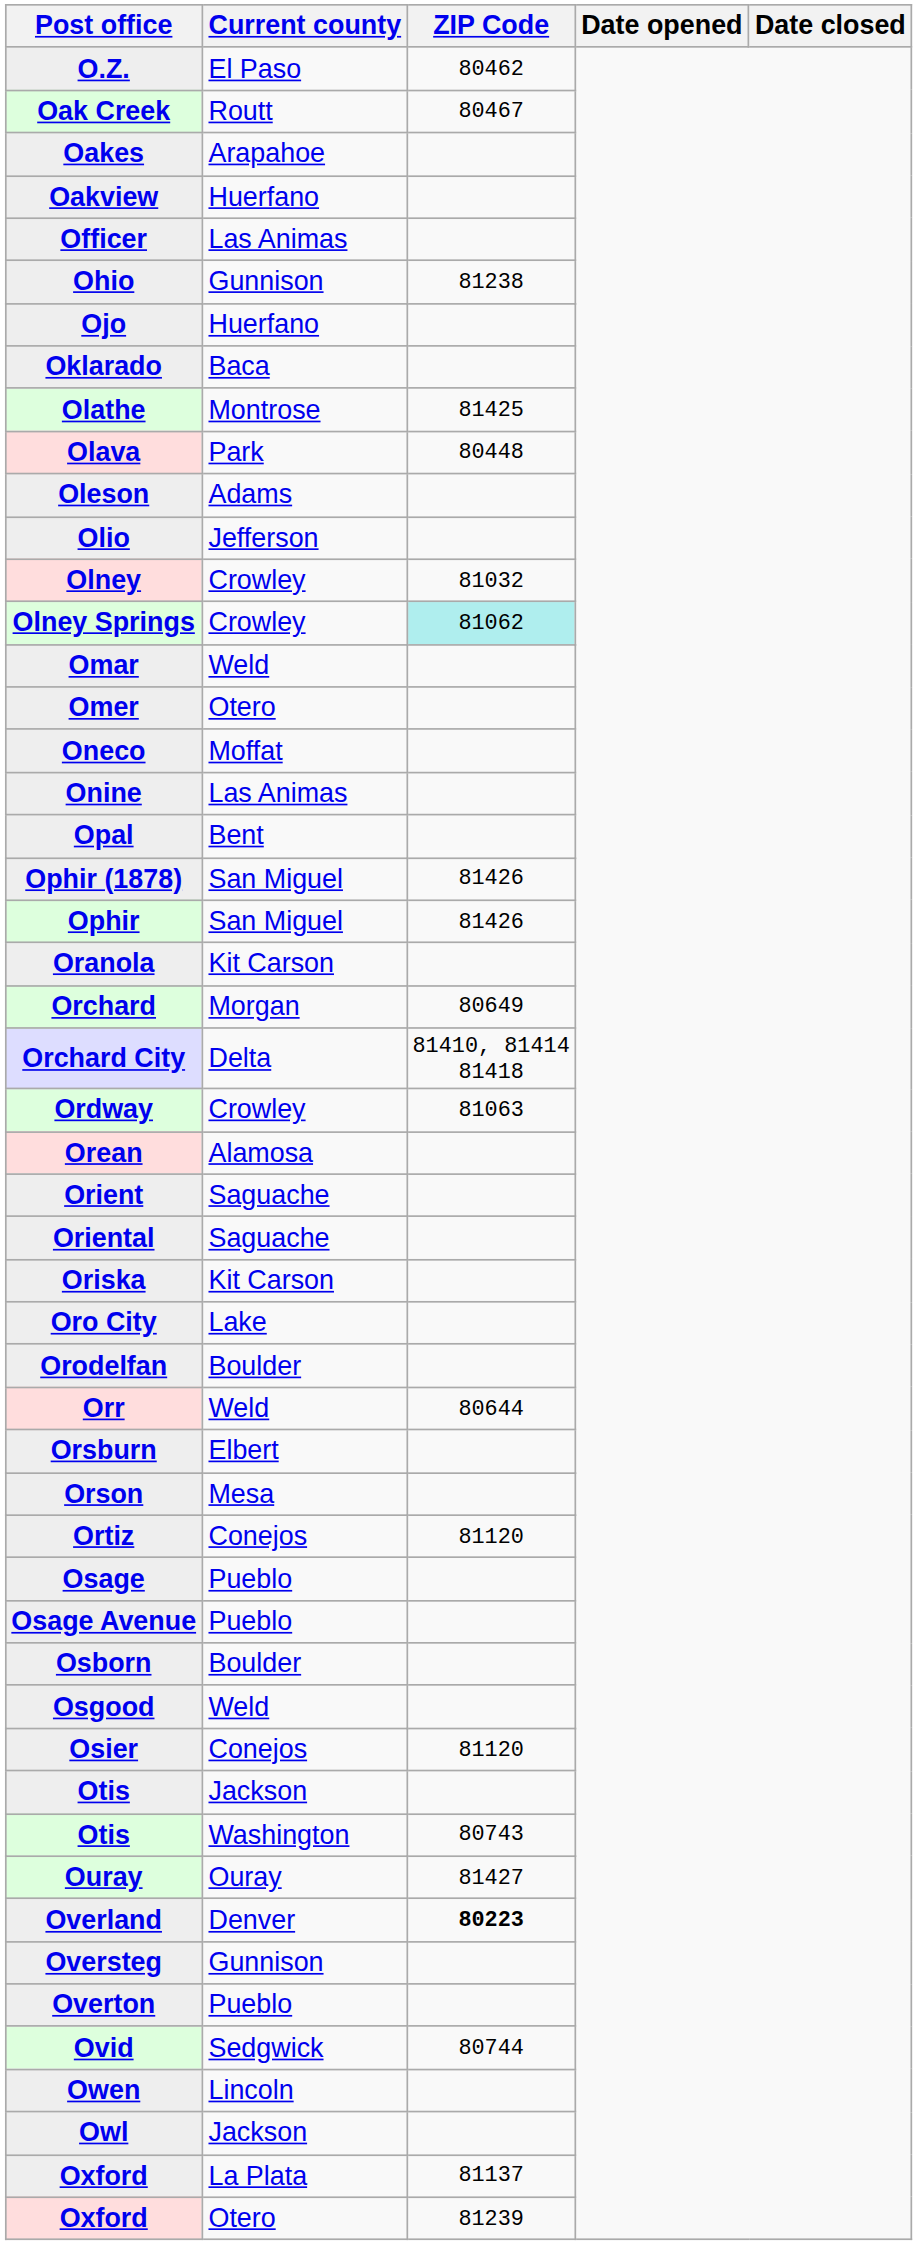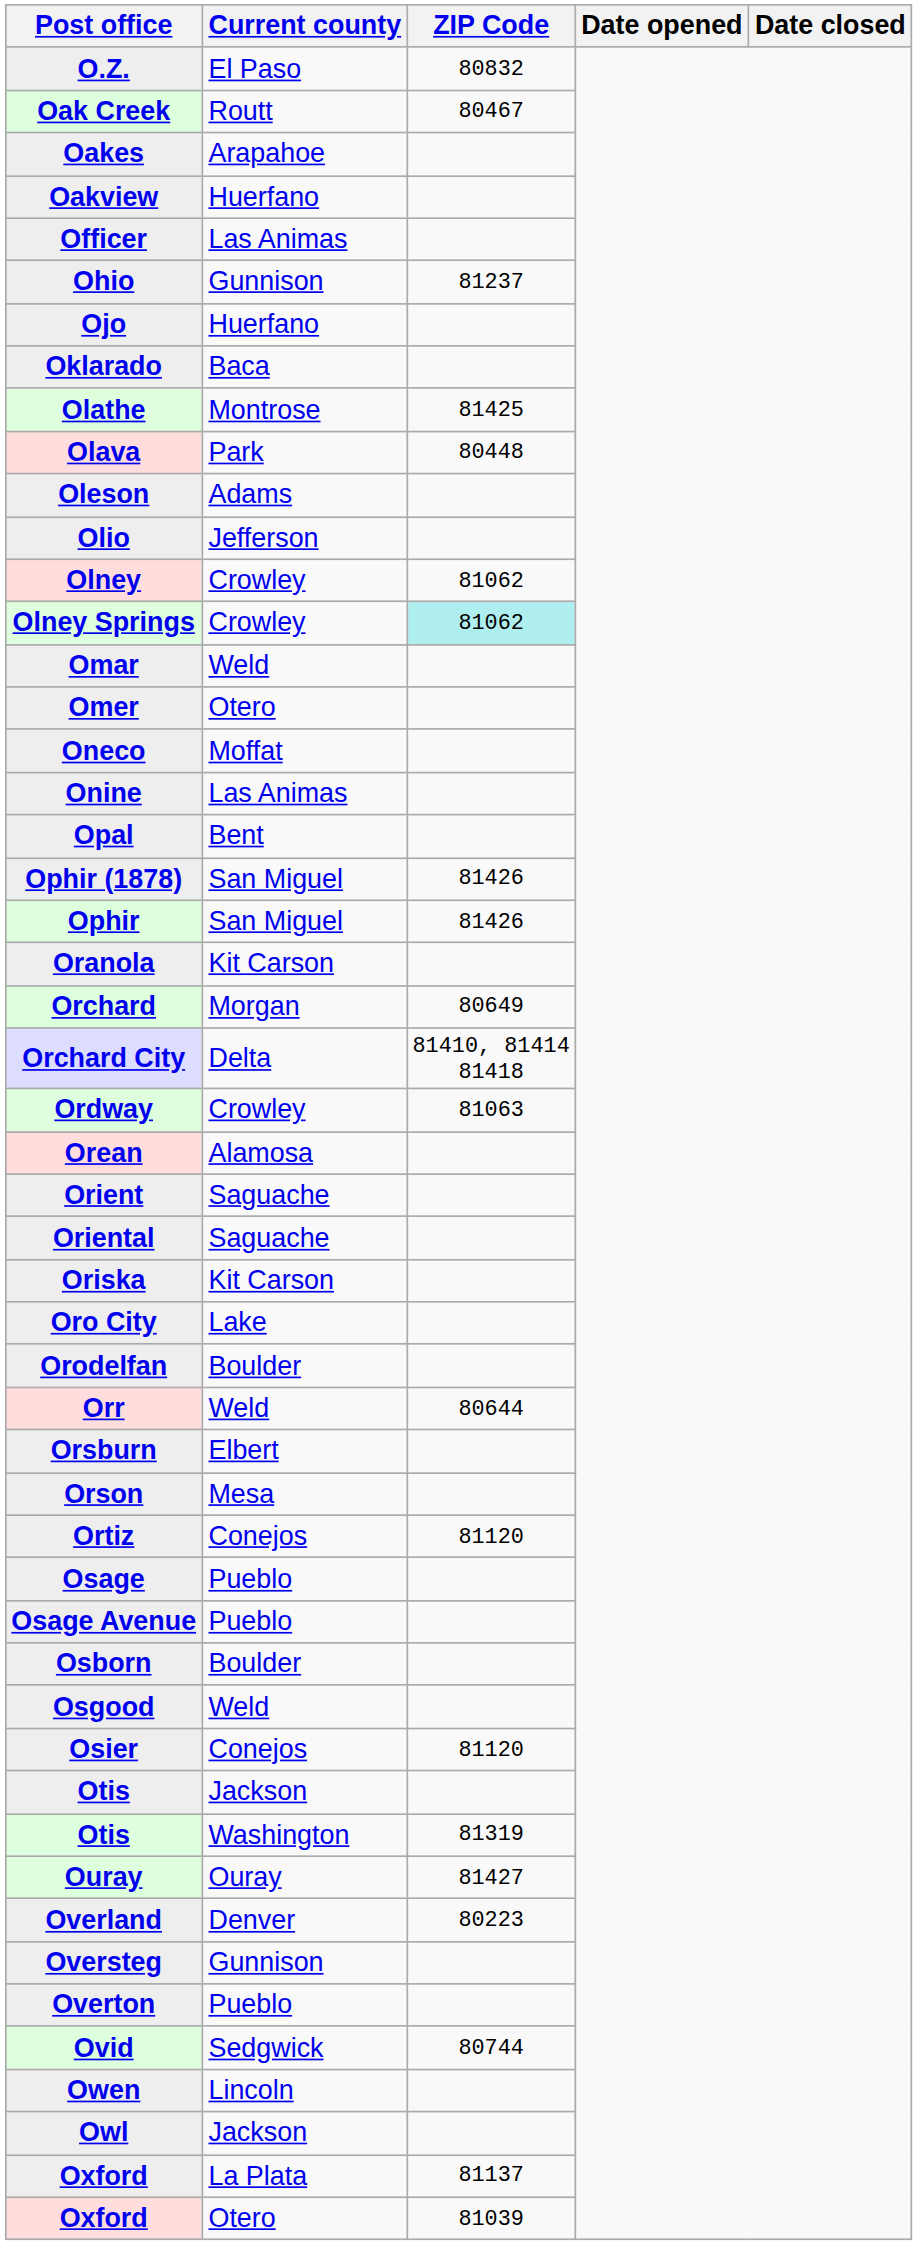(491, 69) 80462 -> (491, 69) 80832
(491, 282) 81238 -> (491, 282) 81237
(491, 580) 81032 -> (491, 580) 81062
(491, 1835) 80743 -> (491, 1835) 81319
(491, 1920) bold -> (491, 1920) normal
(491, 2218) 81239 -> (491, 2218) 81039
